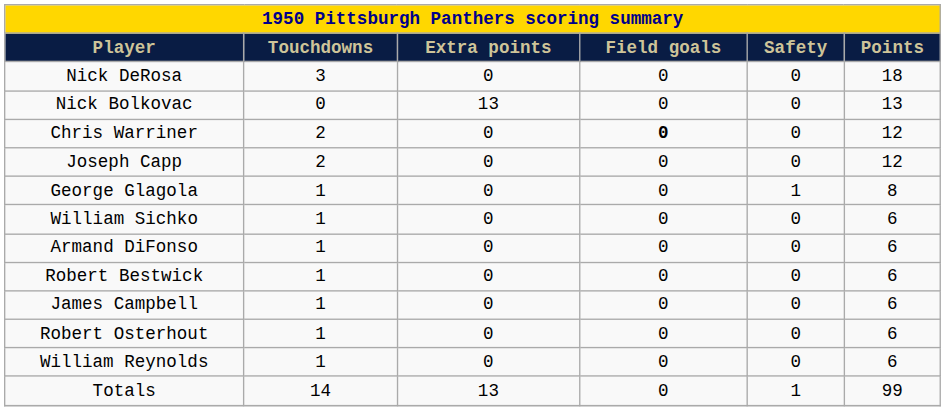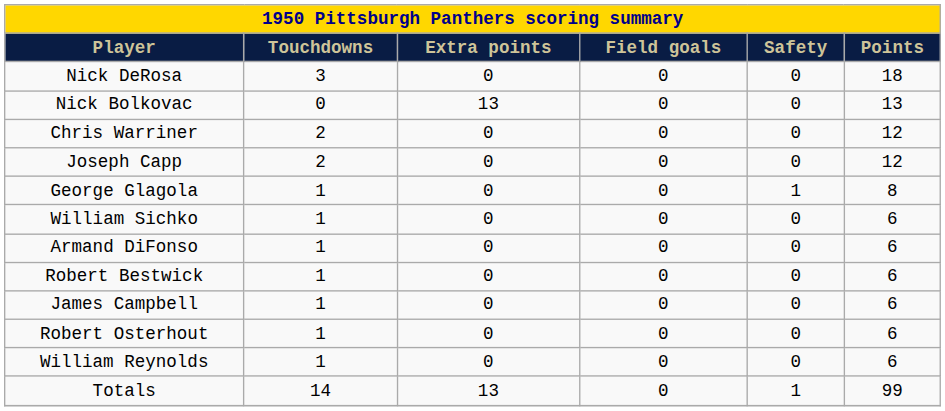(663, 133) bold -> (663, 133) normal
